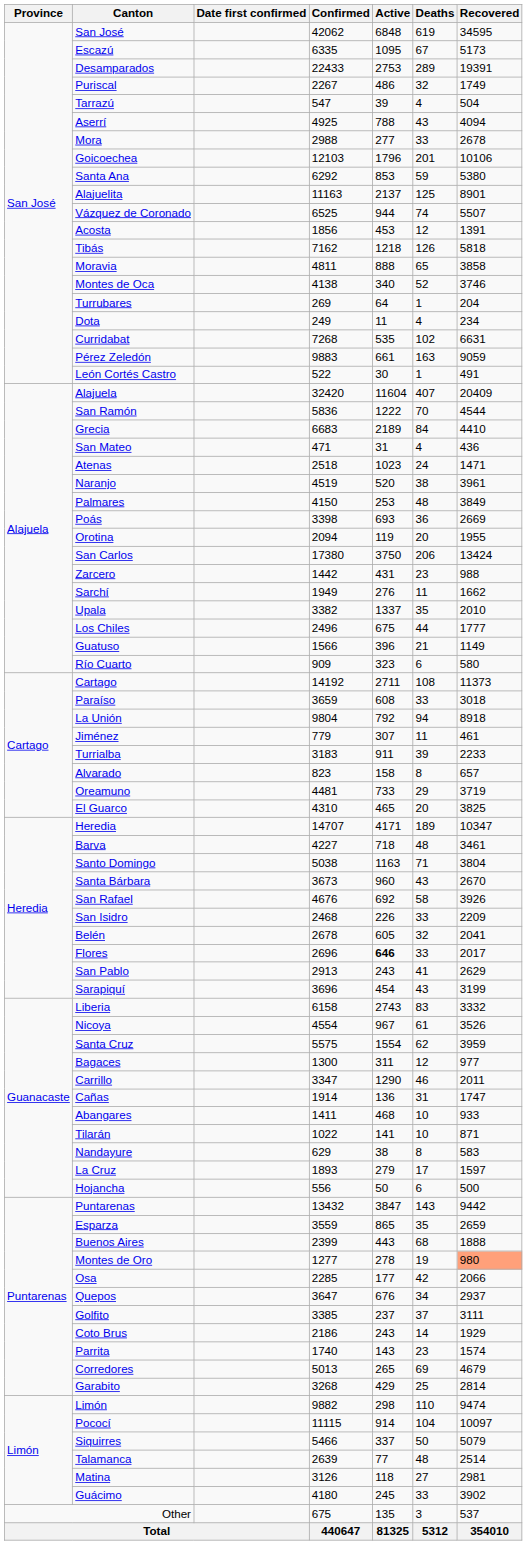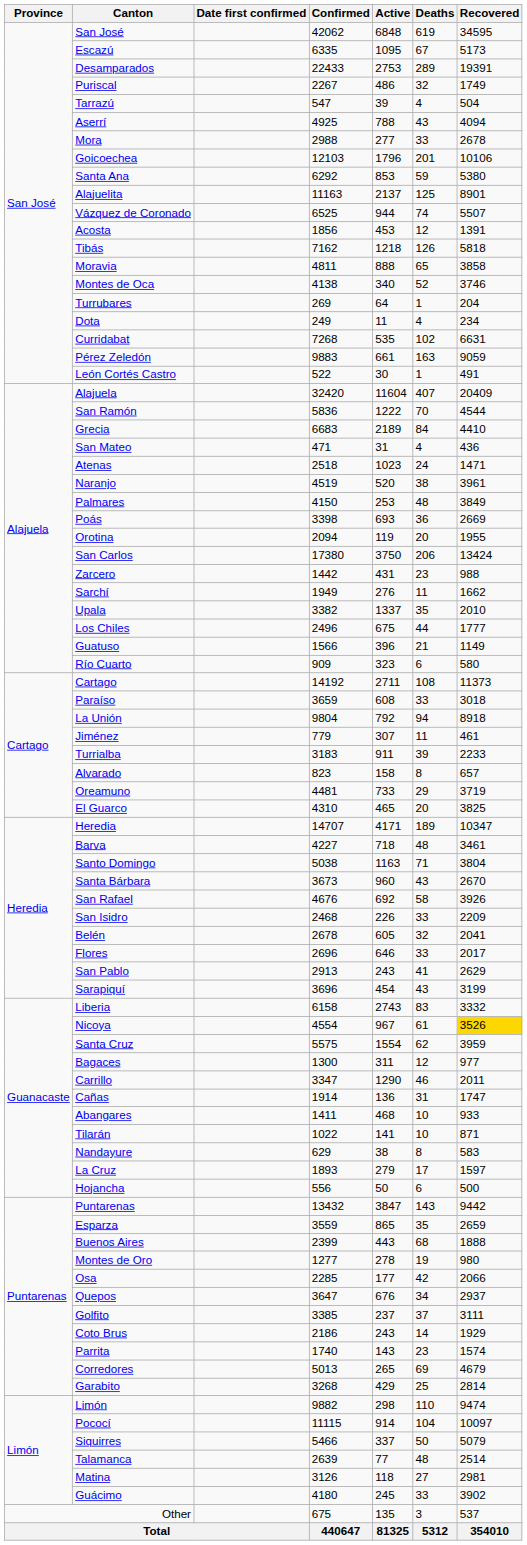(385, 953) bold -> (385, 953) normal
(473, 1025) no background -> (473, 1025) gold background
(470, 1260) lightsalmon background -> (470, 1260) no background
